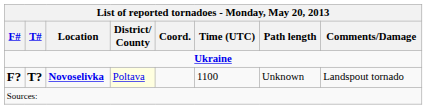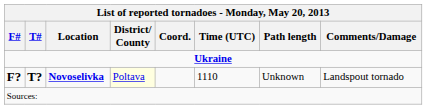(208, 77) 1100 -> (207, 77) 1110
